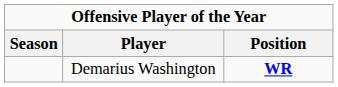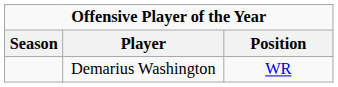(278, 69) bold -> (278, 69) normal
